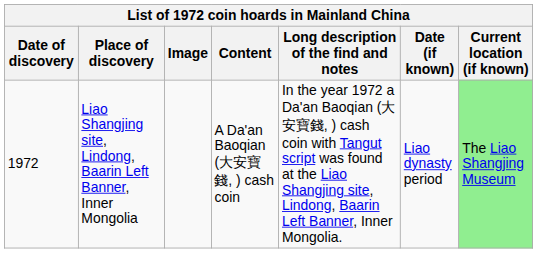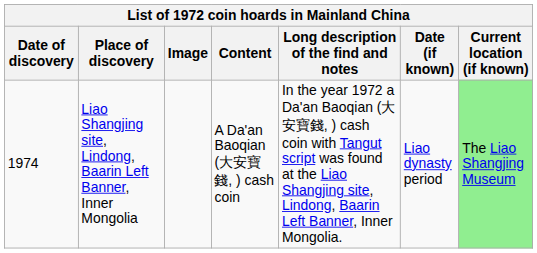(23, 164) 1972 -> (23, 164) 1974
